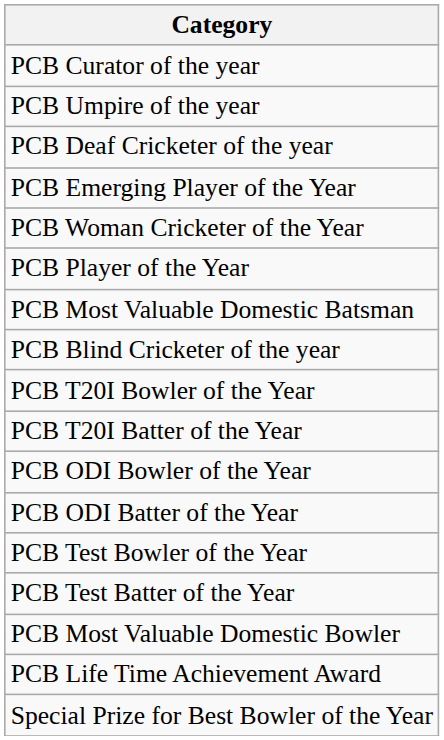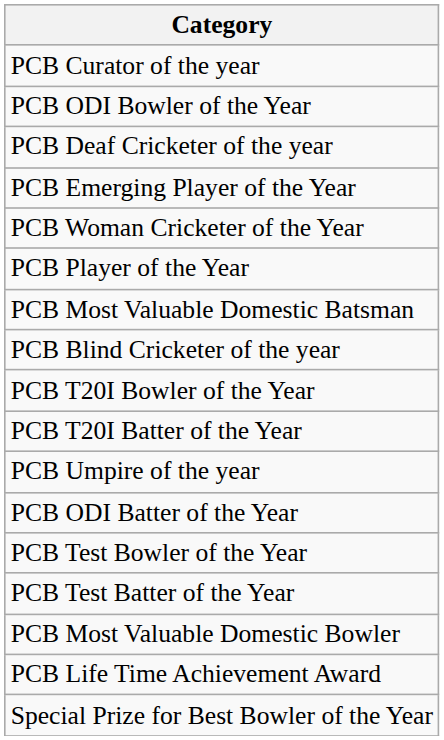(135, 106) PCB Umpire of the year -> (161, 106) PCB ODI Bowler of the Year
(161, 471) PCB ODI Bowler of the Year -> (135, 471) PCB Umpire of the year
